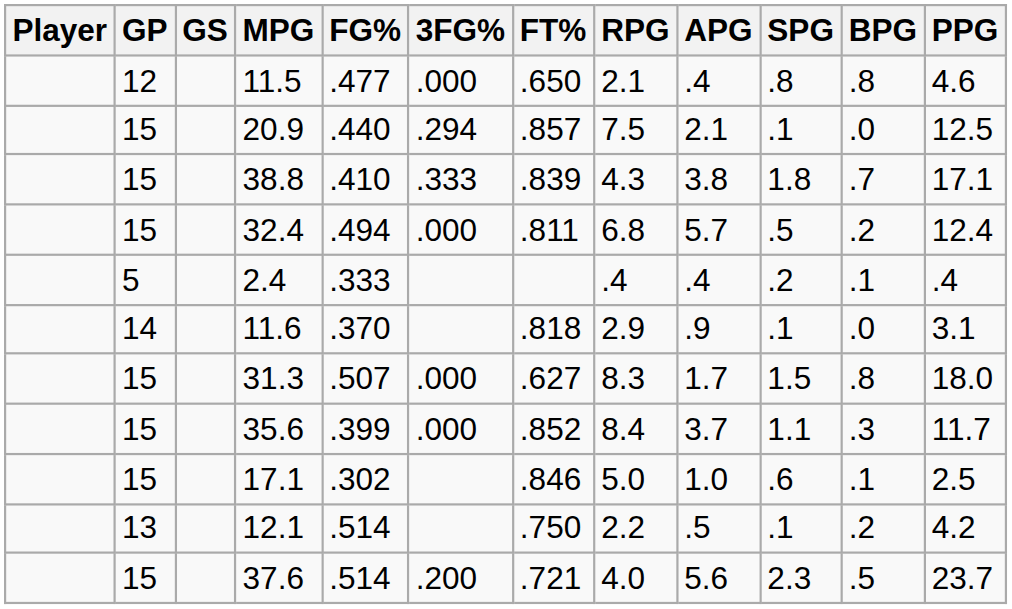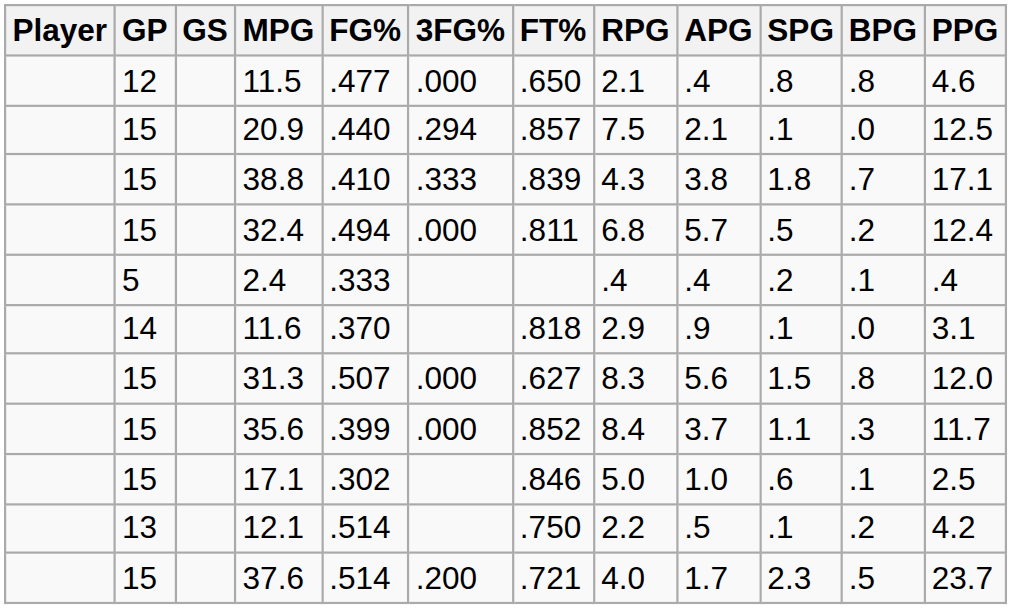(706, 379) 1.7 -> (706, 379) 5.6
(962, 379) 18.0 -> (962, 379) 12.0
(706, 578) 5.6 -> (706, 578) 1.7
